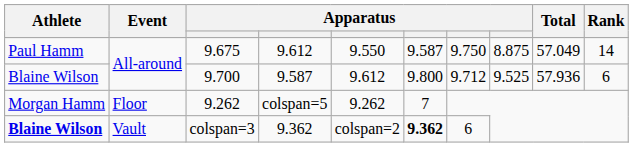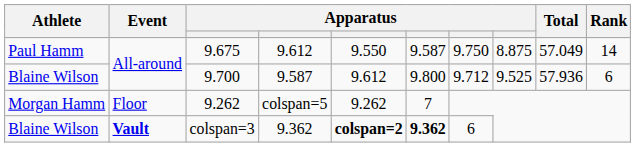(55, 129) bold -> (53, 129) normal
(129, 129) normal -> (131, 129) bold
(367, 129) normal -> (369, 129) bold
